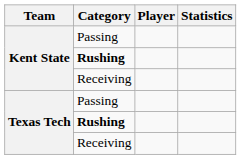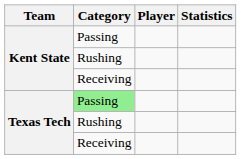(101, 58) bold -> (99, 58) normal
(97, 100) no background -> (97, 100) lightgreen background
(101, 122) bold -> (99, 122) normal
